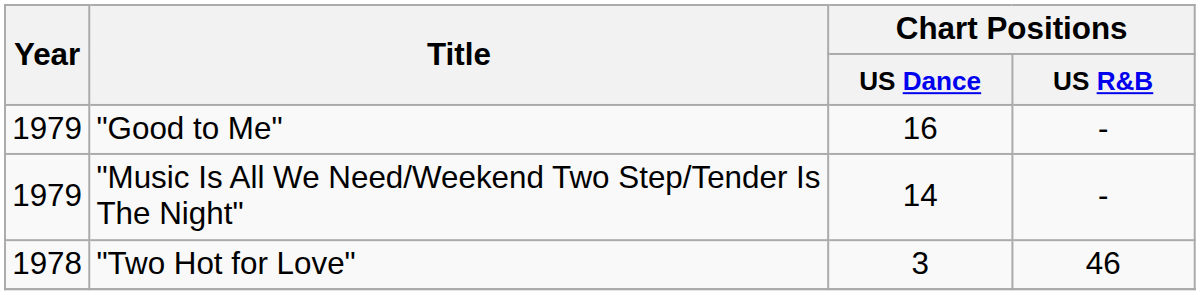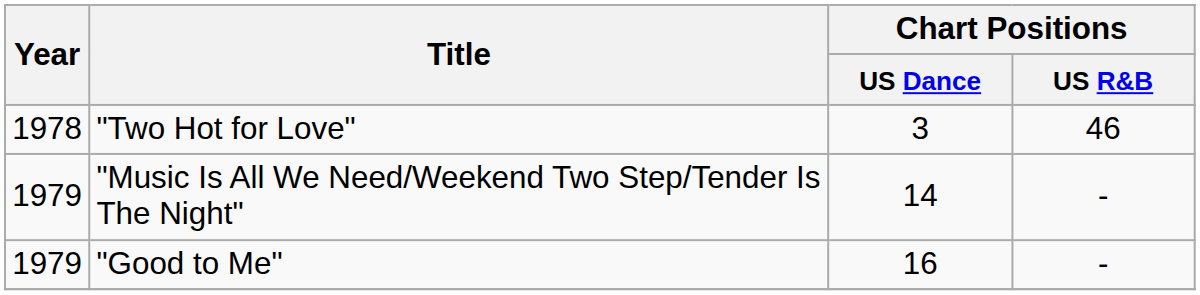rows swapped: (226, 263) <-> (189, 128)
